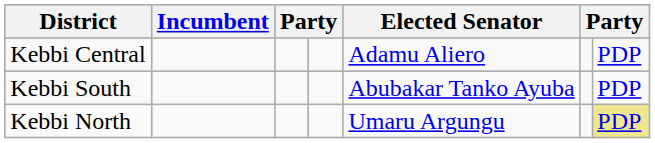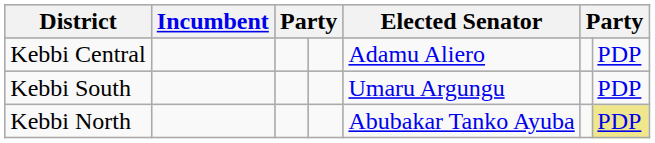(462, 87) Abubakar Tanko Ayuba -> (427, 87) Umaru Argungu
(427, 121) Umaru Argungu -> (462, 121) Abubakar Tanko Ayuba
